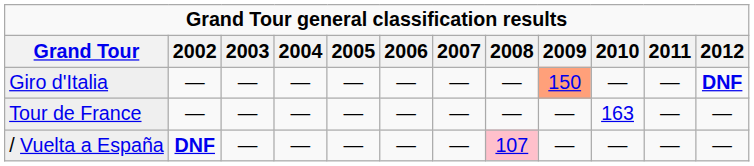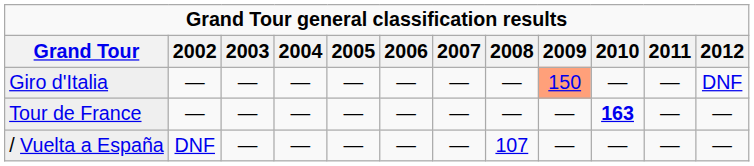(722, 82) bold -> (722, 82) normal
(618, 113) normal -> (618, 113) bold
(195, 144) bold -> (195, 144) normal
(512, 144) pink background -> (512, 144) no background
